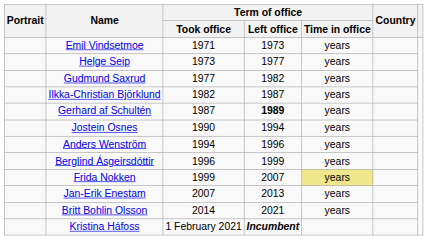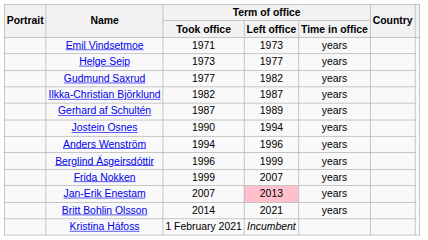(273, 111) bold -> (271, 111) normal
(337, 177) khaki background -> (334, 177) no background
(273, 194) no background -> (271, 194) pink background
(273, 227) bold -> (271, 227) normal
